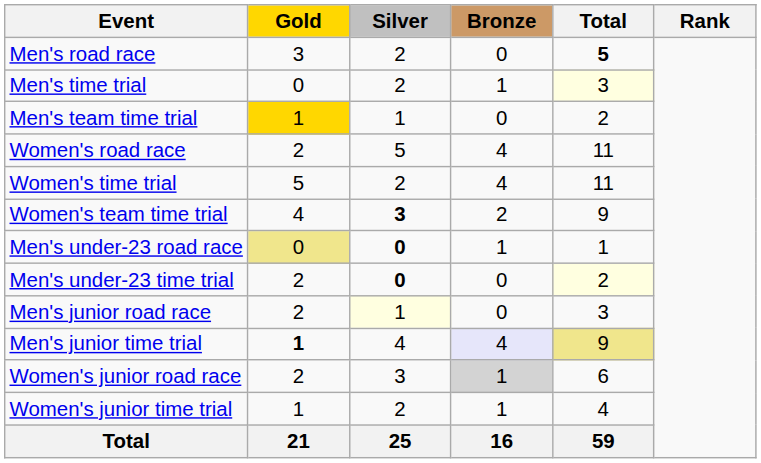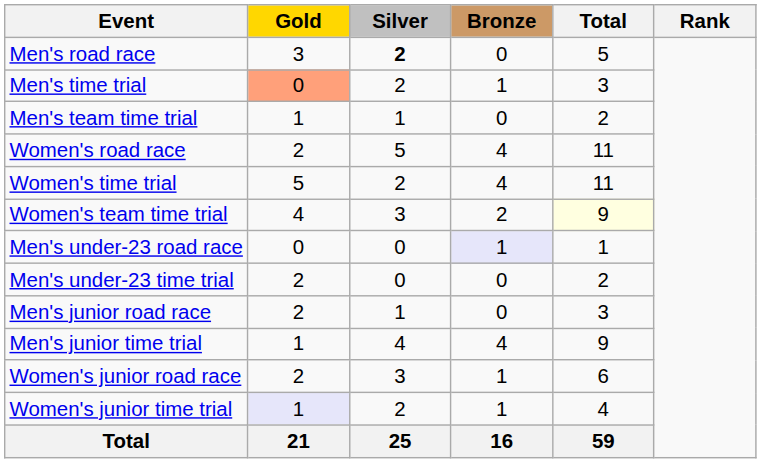(400, 54) normal -> (400, 54) bold
(603, 54) bold -> (603, 54) normal
(298, 86) no background -> (298, 86) lightsalmon background
(603, 86) lightyellow background -> (603, 86) no background
(298, 118) gold background -> (298, 118) no background
(400, 215) bold -> (400, 215) normal
(603, 215) no background -> (603, 215) lightyellow background
(298, 247) khaki background -> (298, 247) no background
(400, 247) bold -> (400, 247) normal
(502, 247) no background -> (502, 247) lavender background
(400, 280) bold -> (400, 280) normal
(603, 280) lightyellow background -> (603, 280) no background
(400, 312) lightyellow background -> (400, 312) no background
(298, 344) bold -> (298, 344) normal
(502, 344) lavender background -> (502, 344) no background
(603, 344) khaki background -> (603, 344) no background
(502, 377) lightgrey background -> (502, 377) no background
(298, 409) no background -> (298, 409) lavender background
